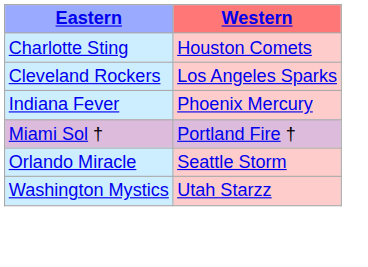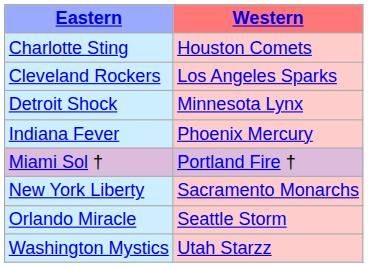+ row: (63, 104)
+ row: (77, 190)
